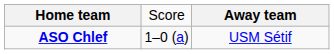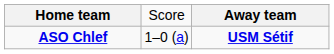(260, 37) normal -> (260, 37) bold
